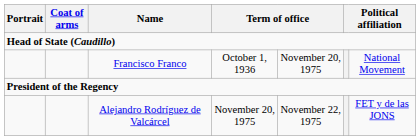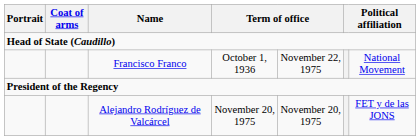(311, 64) November 20, 1975 -> (311, 64) November 22, 1975
(311, 115) November 22, 1975 -> (311, 115) November 20, 1975
